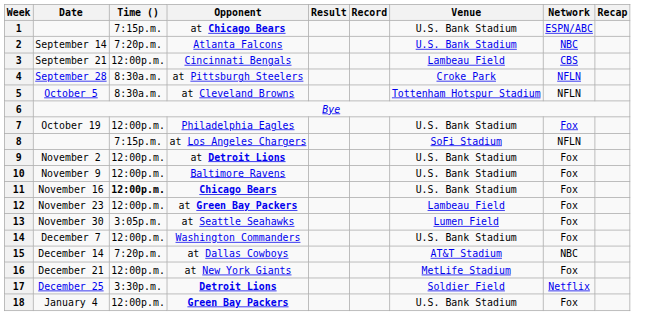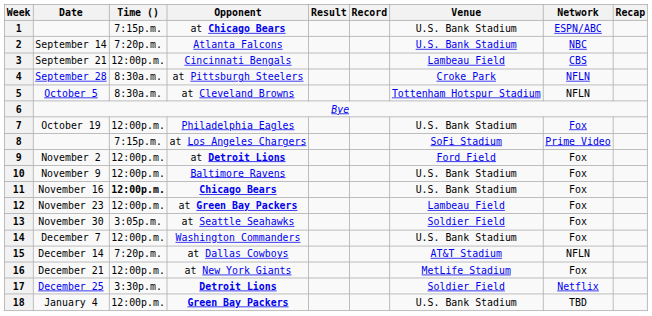(569, 141) NFLN -> (578, 141) Prime Video
(466, 157) U.S. Bank Stadium -> (466, 157) Ford Field
(466, 222) Lumen Field -> (466, 222) Soldier Field
(569, 254) NBC -> (578, 254) NFLN
(569, 302) Fox -> (578, 302) TBD
